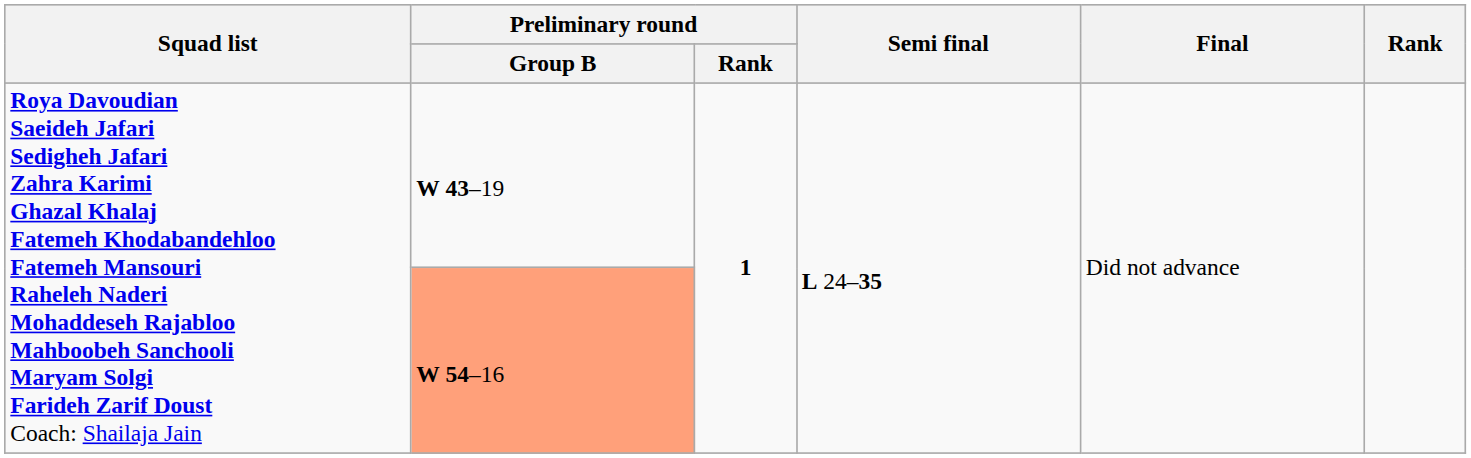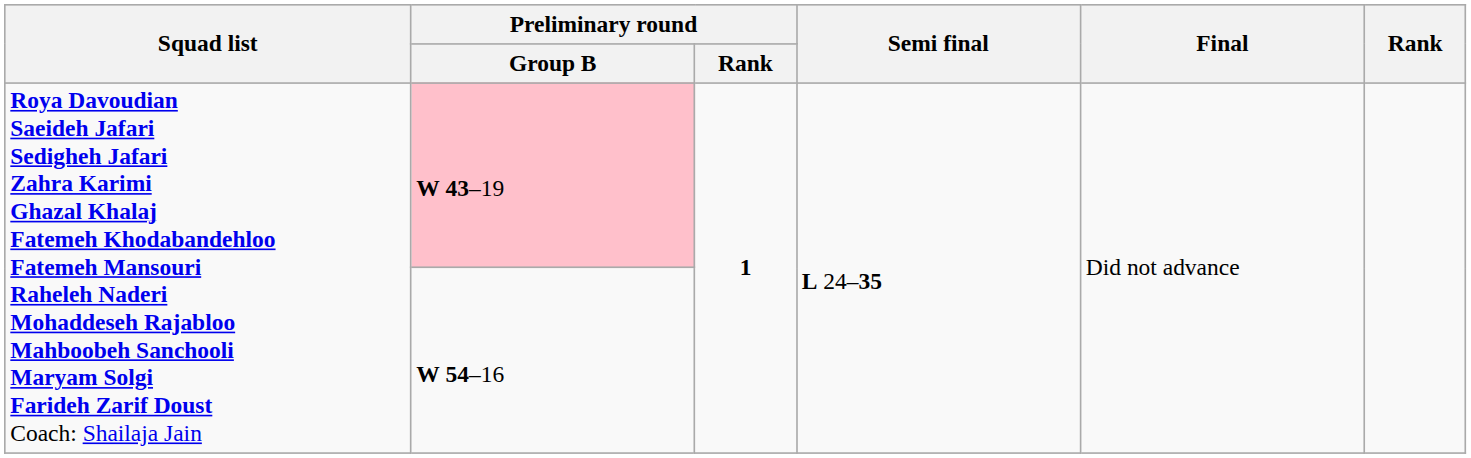(460, 188) no background -> (460, 188) pink background
(460, 374) lightsalmon background -> (460, 374) no background
